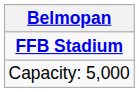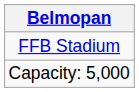(69, 45) bold -> (69, 45) normal
